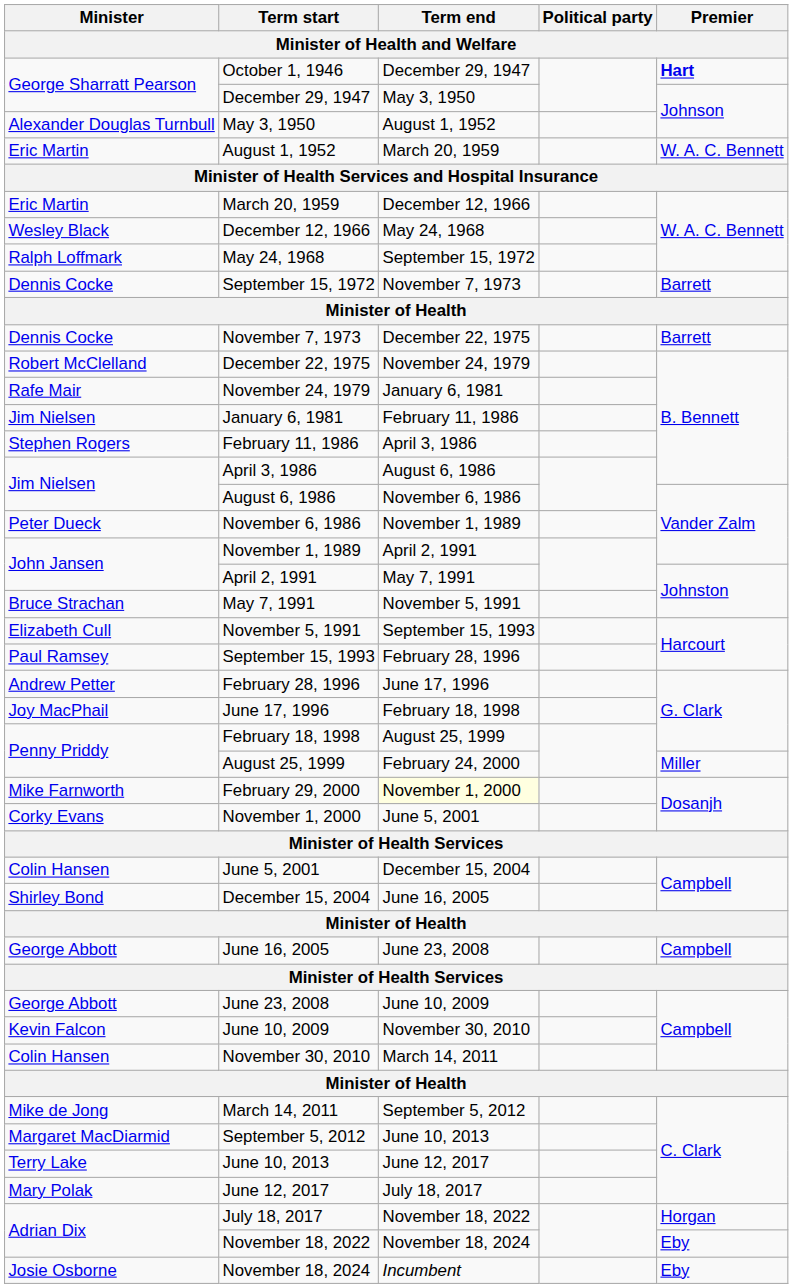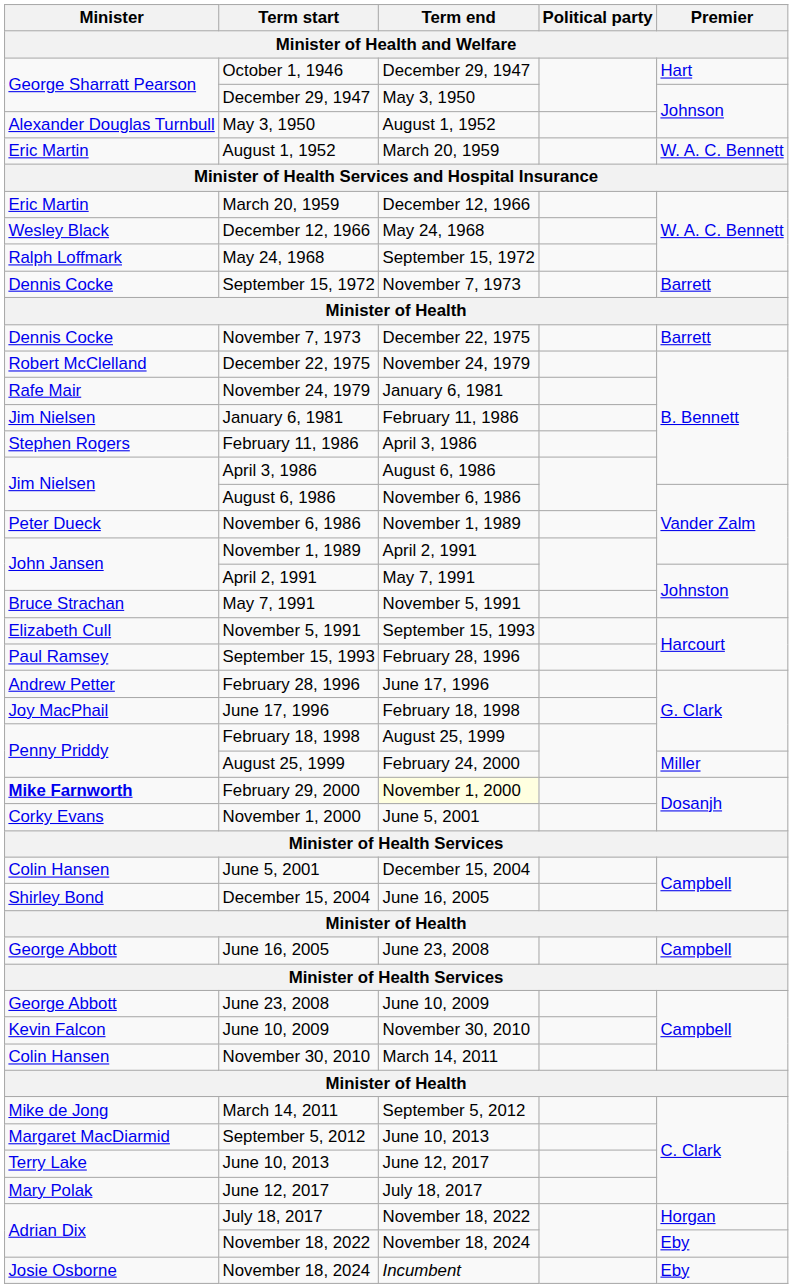(677, 71) bold -> (676, 71) normal
(66, 790) normal -> (70, 790) bold
